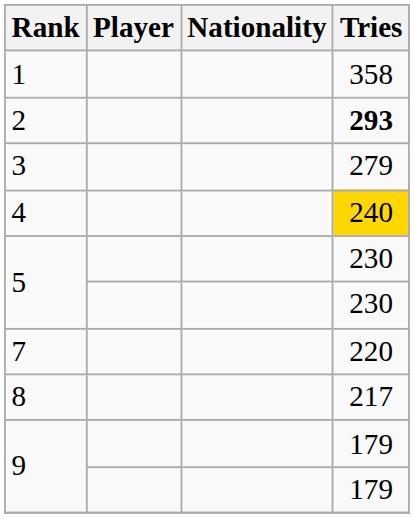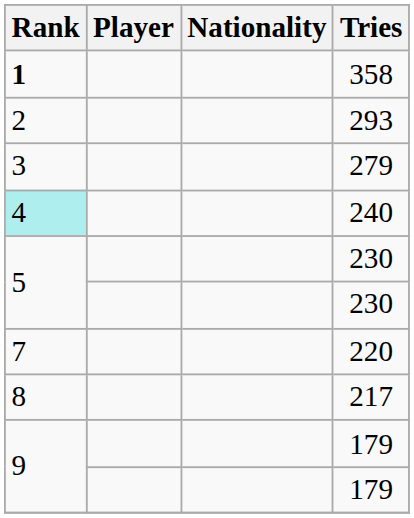(19, 73) normal -> (19, 73) bold
(371, 119) bold -> (371, 119) normal
(19, 212) no background -> (19, 212) paleturquoise background
(371, 212) gold background -> (371, 212) no background
